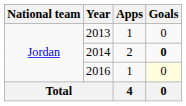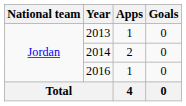(164, 52) bold -> (164, 52) normal
(164, 71) lightyellow background -> (164, 71) no background
